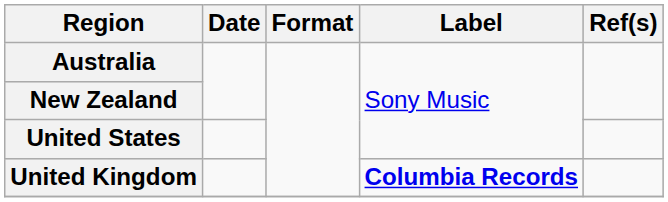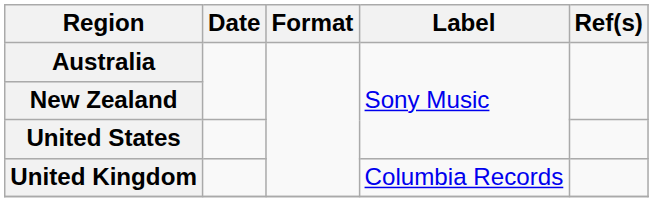(471, 176) bold -> (464, 176) normal
